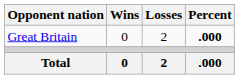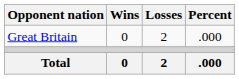(210, 36) bold -> (210, 36) normal
